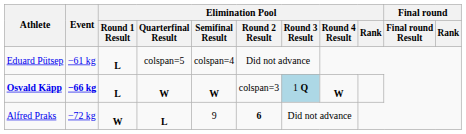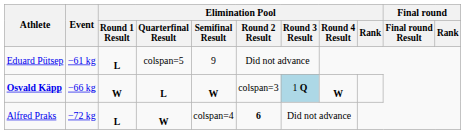(214, 61) colspan=4 -> (213, 61) 9
(82, 88) bold -> (82, 88) normal
(118, 94) L -> (117, 94) W
(164, 94) W -> (164, 94) L
(118, 122) W -> (117, 122) L
(164, 122) L -> (164, 122) W
(214, 116) 9 -> (213, 116) colspan=4
